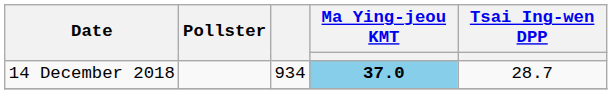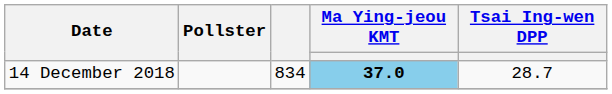(290, 75) 934 -> (290, 75) 834
